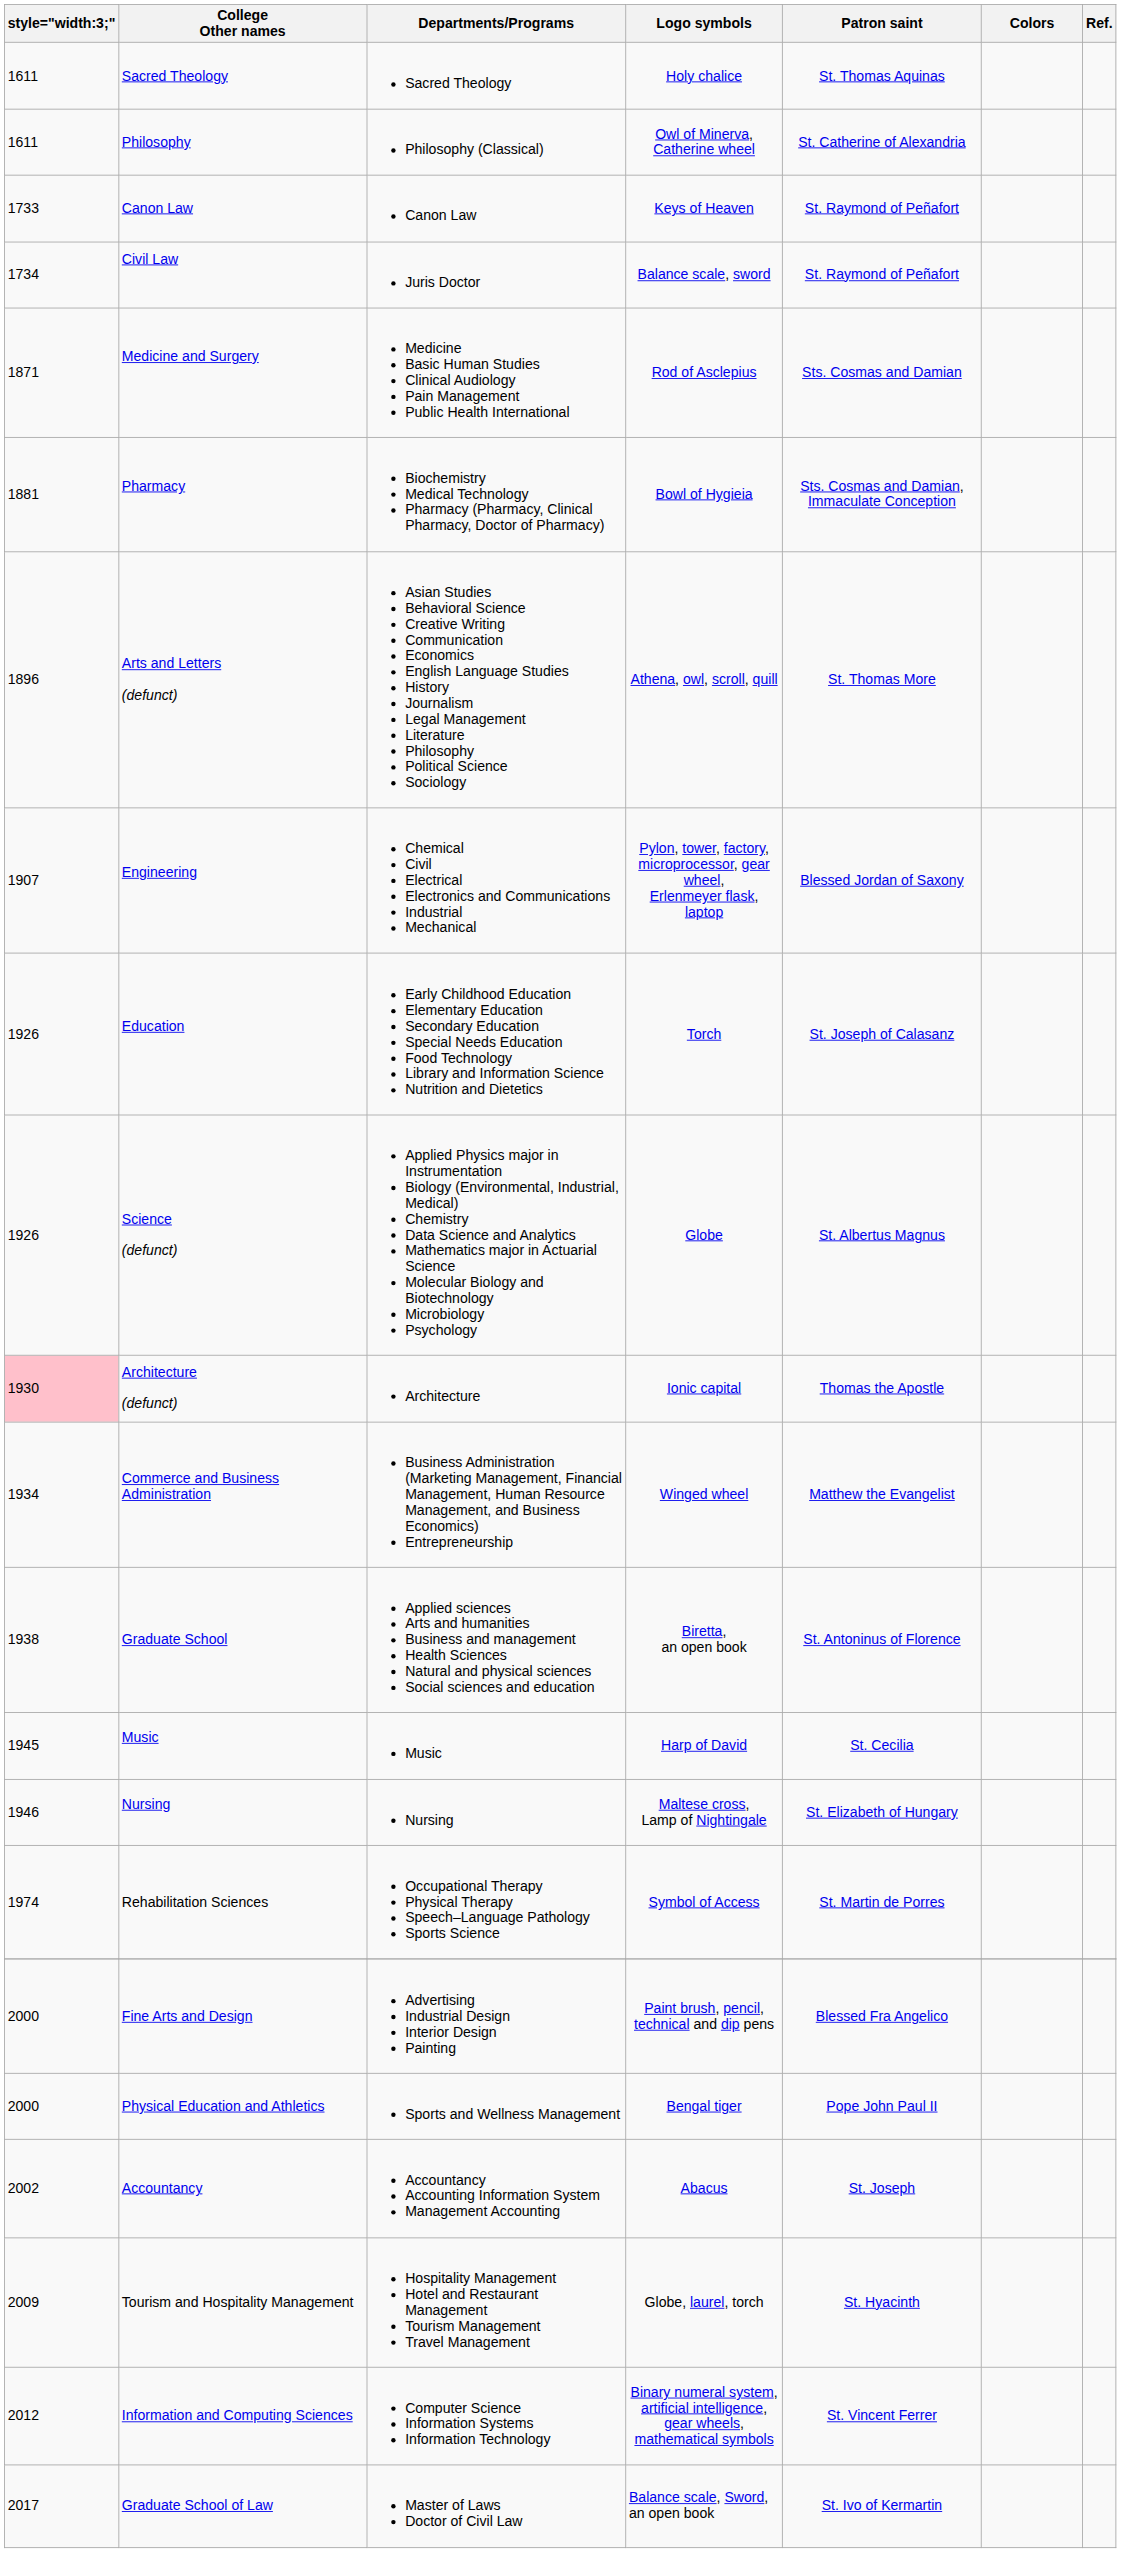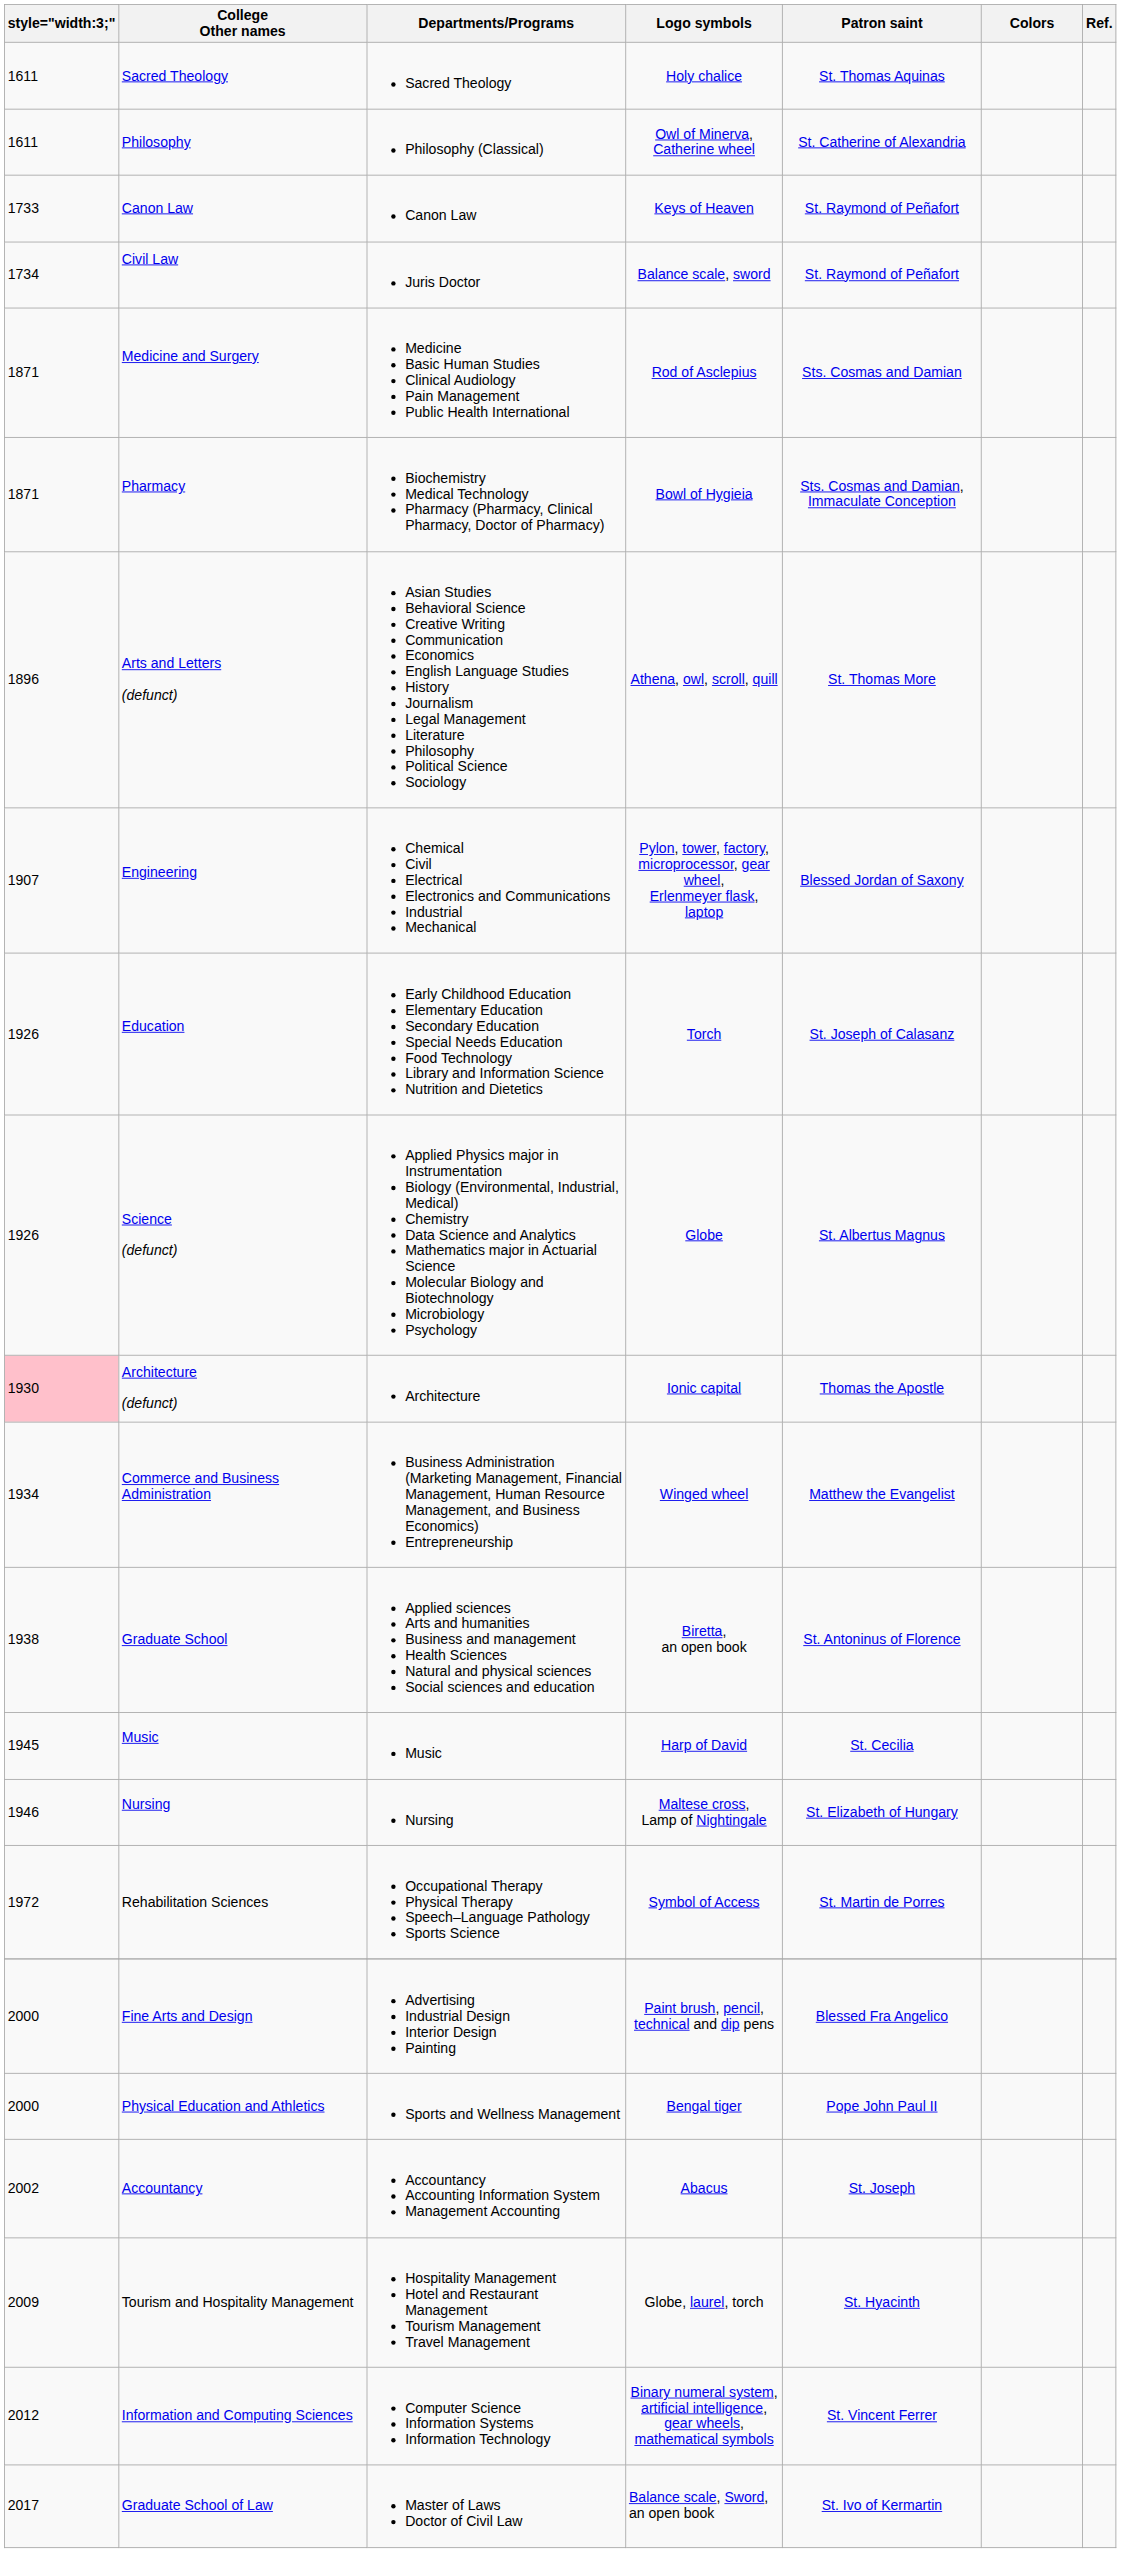(23, 494) 1881 -> (23, 494) 1871
(23, 1902) 1974 -> (23, 1902) 1972
